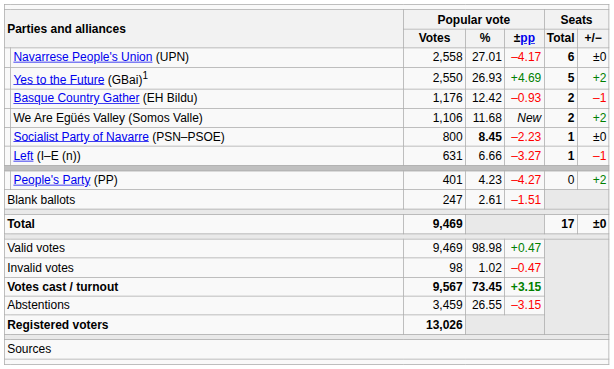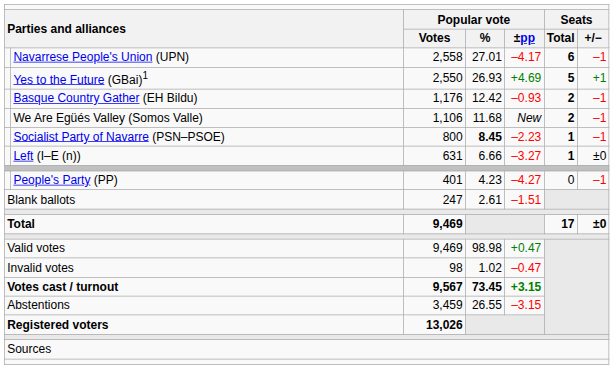(600, 57) ±0 -> (600, 57) –1
(599, 78) +2 -> (599, 78) +1
(599, 117) +2 -> (600, 117) –1
(600, 136) ±0 -> (600, 136) –1
(600, 156) –1 -> (600, 156) ±0
(599, 180) +2 -> (600, 180) –1
